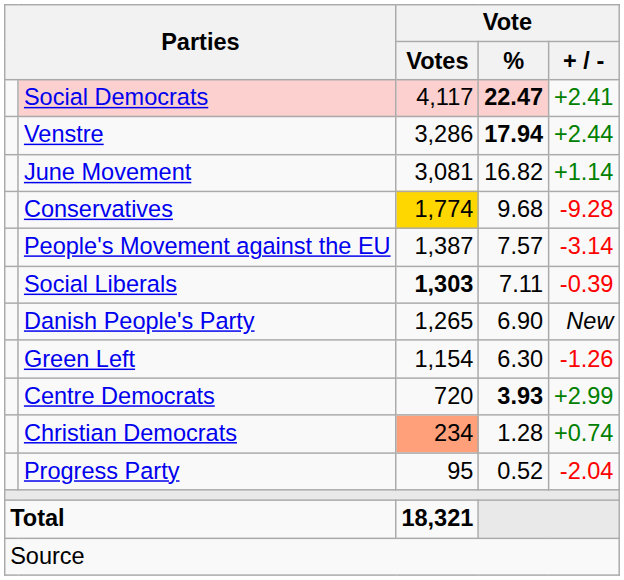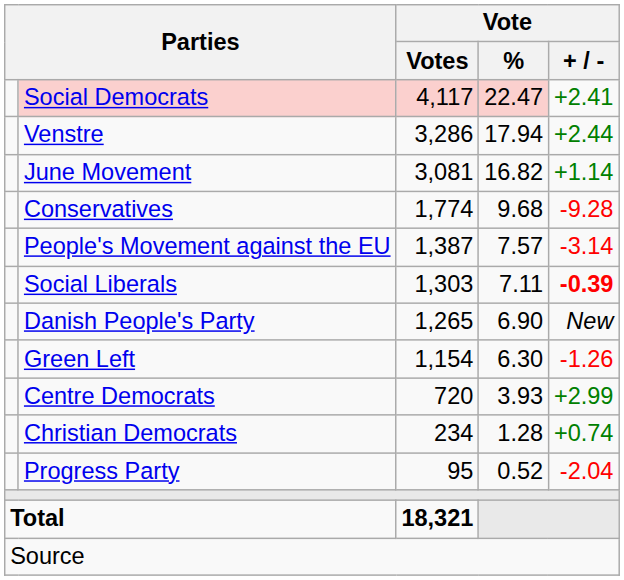(514, 97) bold -> (514, 97) normal
(514, 135) bold -> (514, 135) normal
(444, 209) gold background -> (444, 209) no background
(444, 284) bold -> (444, 284) normal
(587, 284) normal -> (587, 284) bold
(520, 396) bold -> (520, 396) normal
(454, 433) lightsalmon background -> (454, 433) no background
